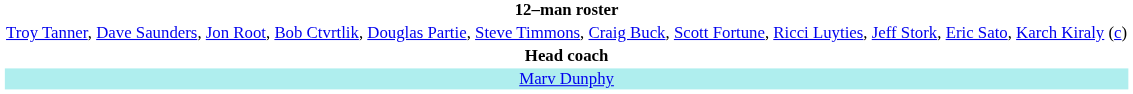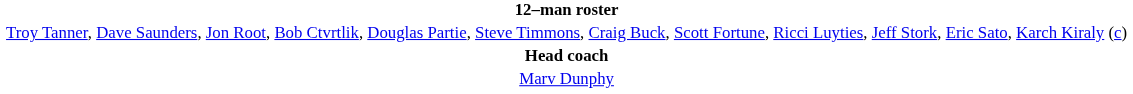(567, 78) paleturquoise background -> (567, 78) no background
